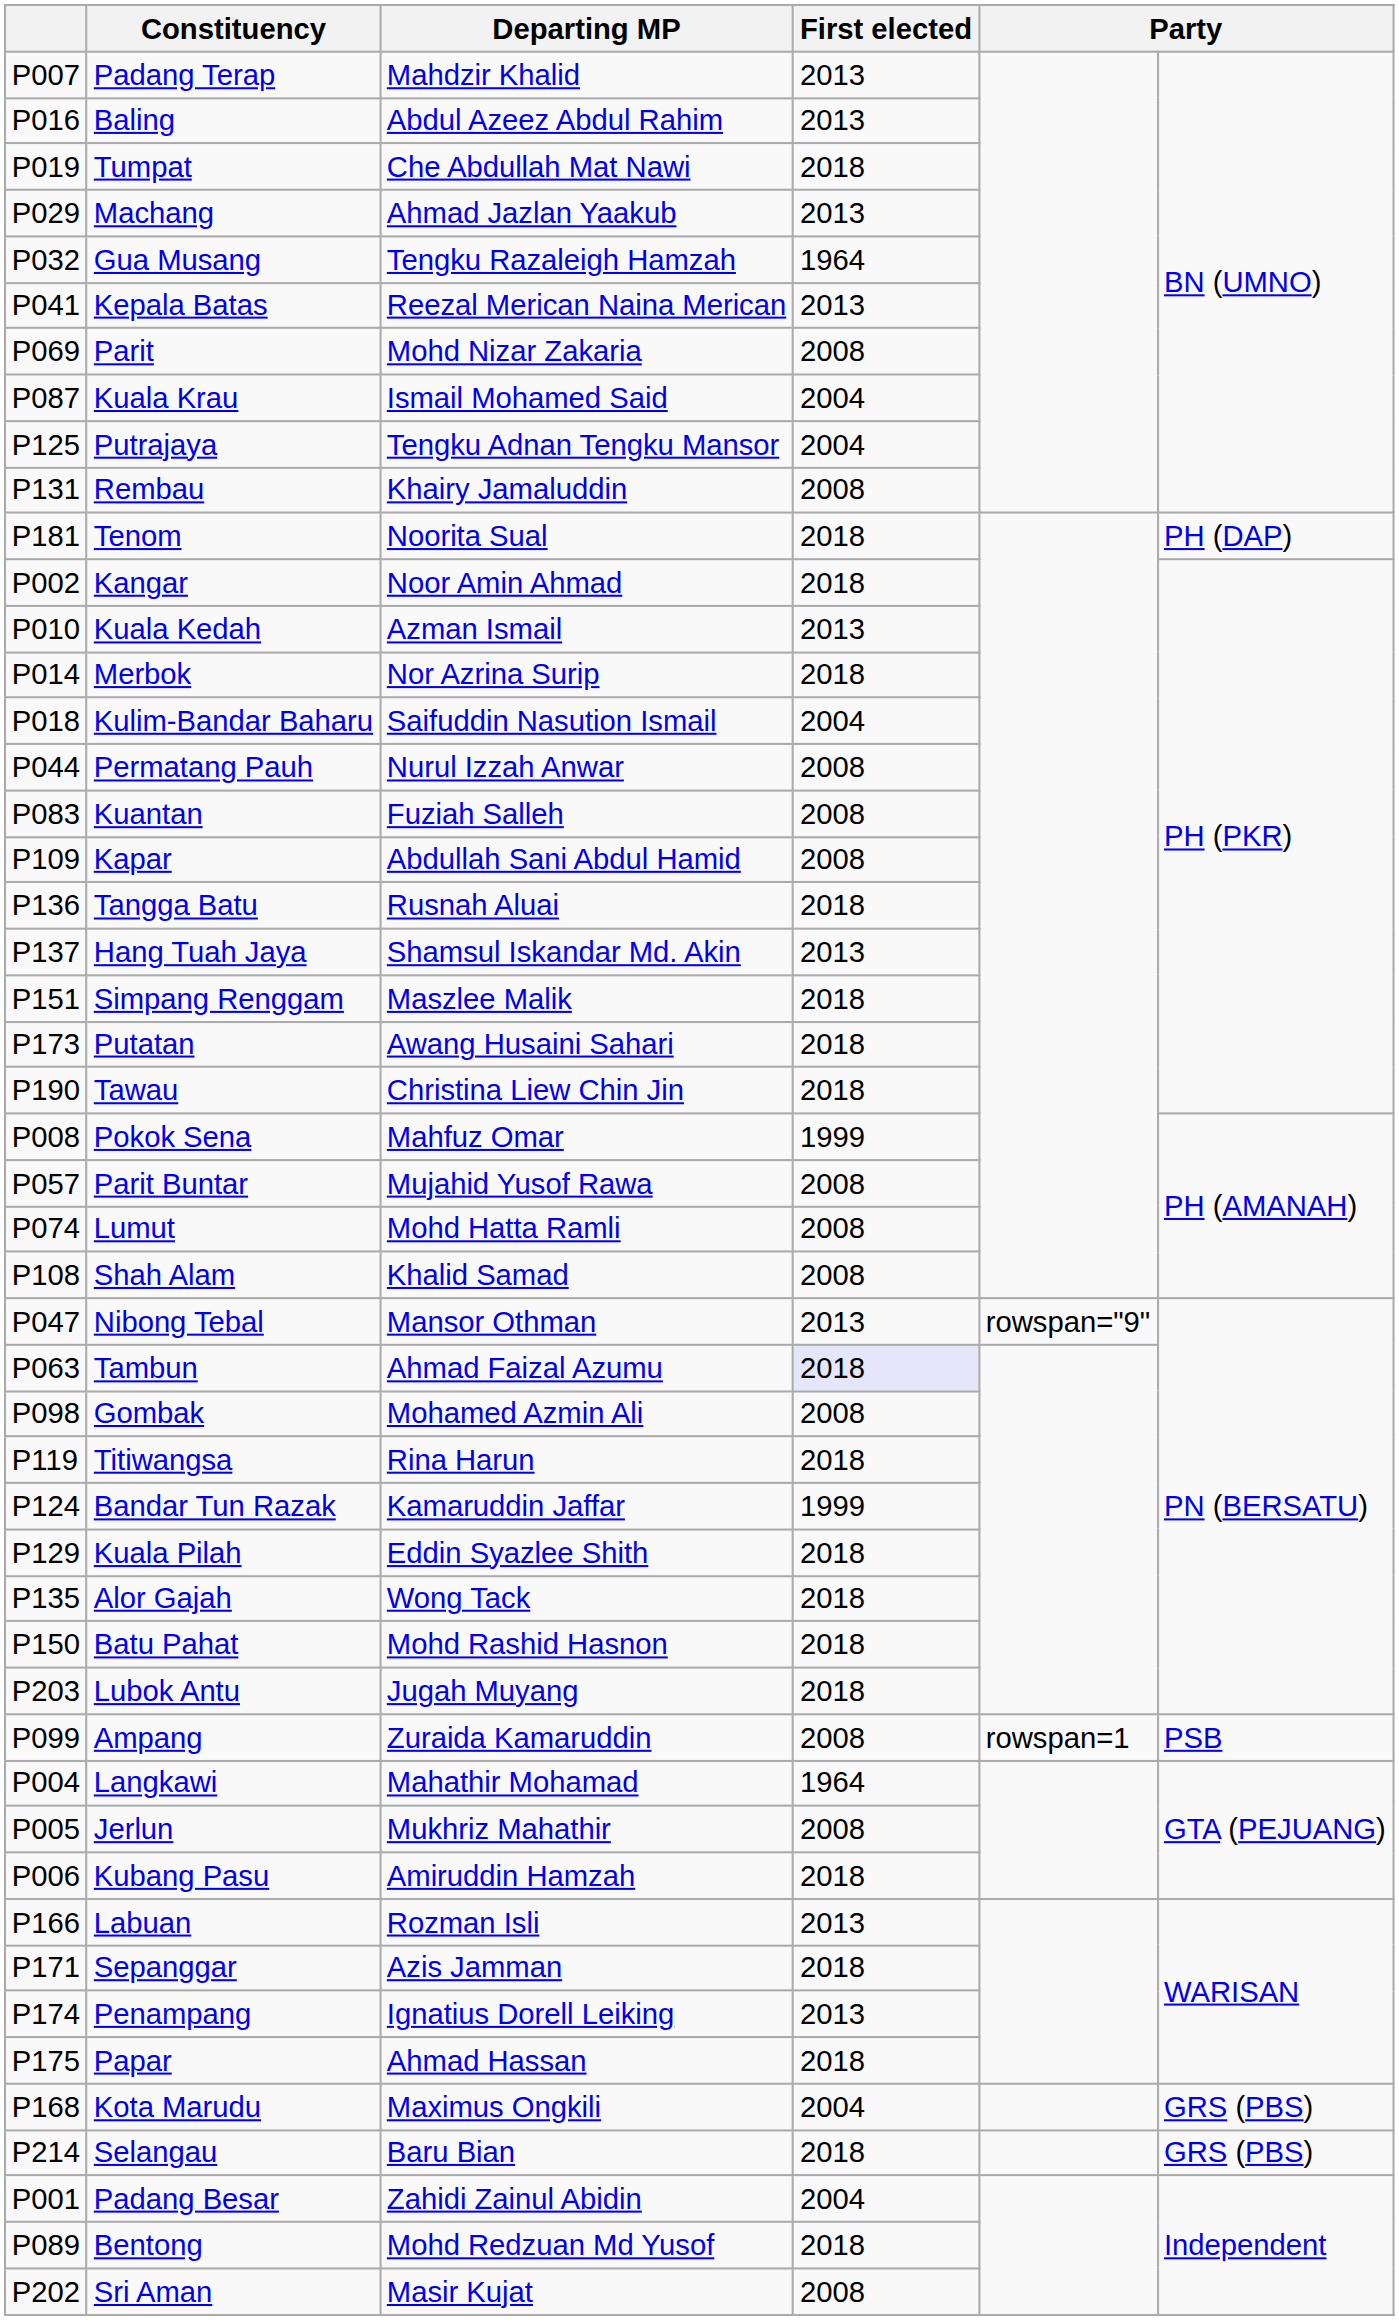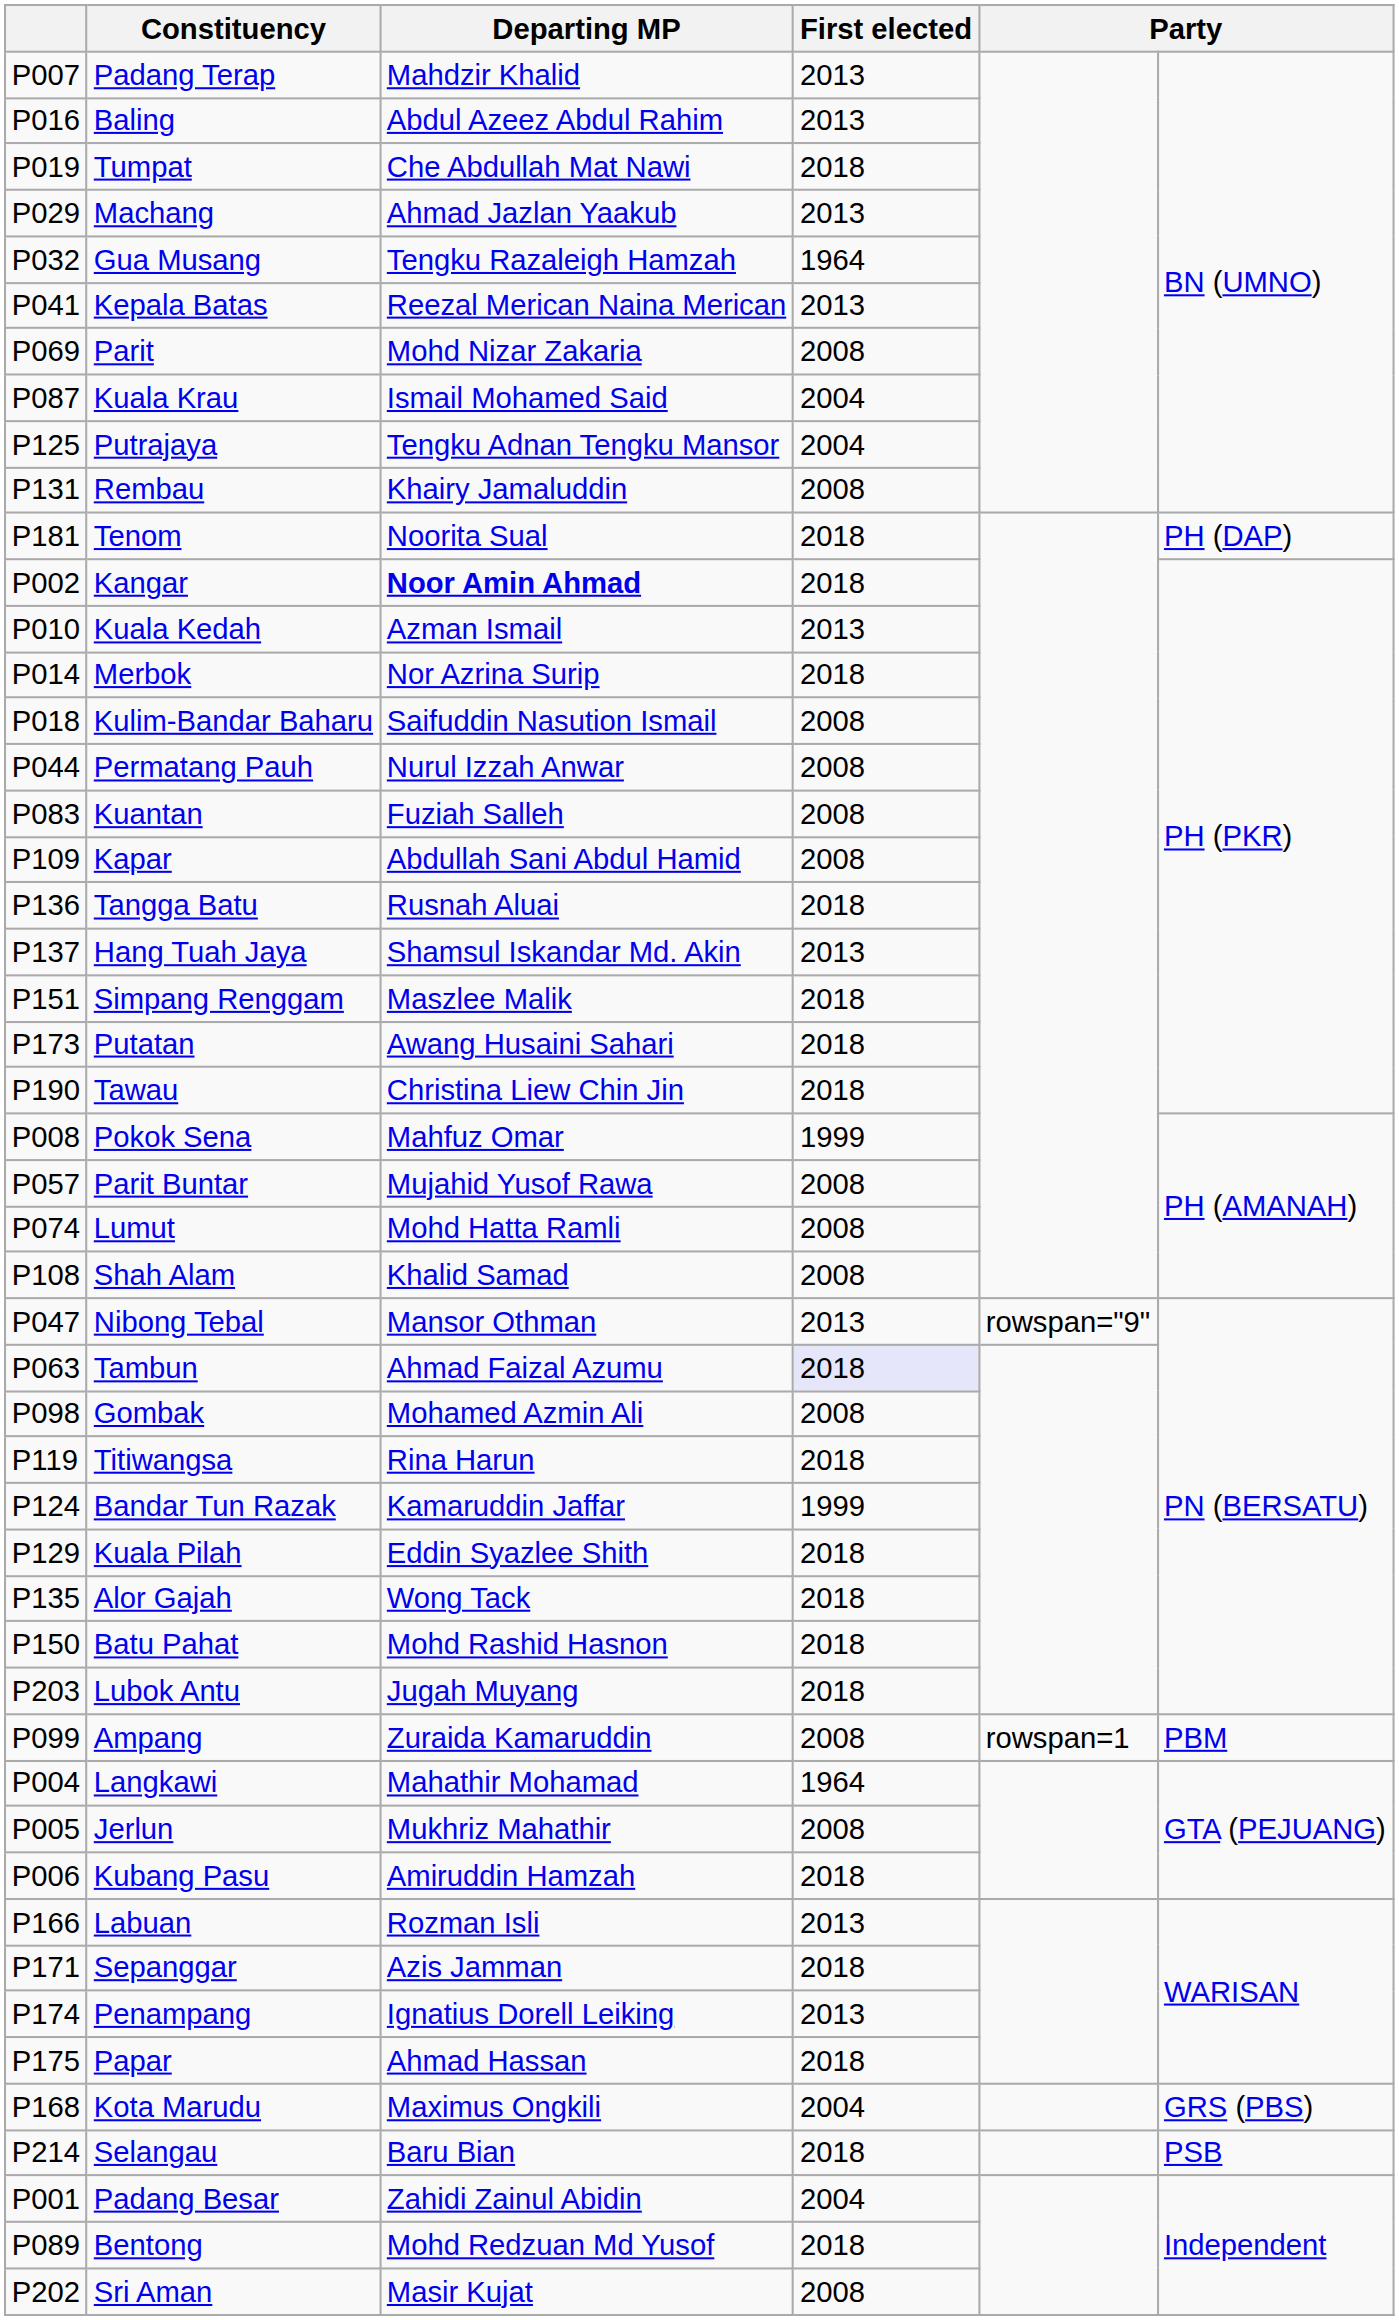(505, 583) normal -> (514, 583) bold
(832, 721) 2004 -> (832, 721) 2008
(1193, 1737) PSB -> (1196, 1737) PBM
(1239, 2153) GRS (PBS) -> (1193, 2153) PSB
